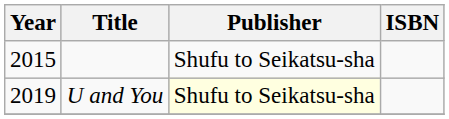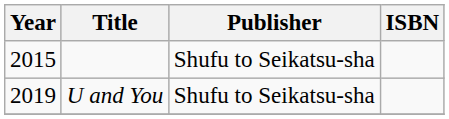(274, 95) lightyellow background -> (274, 95) no background
